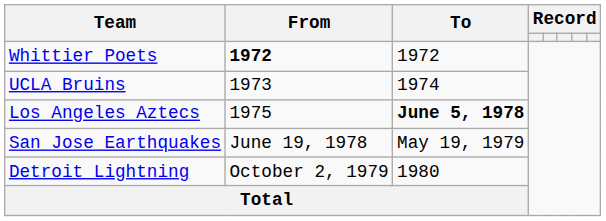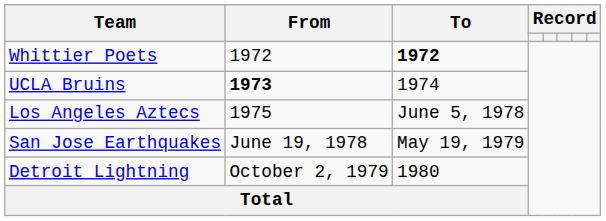(251, 56) bold -> (251, 56) normal
(418, 56) normal -> (418, 56) bold
(251, 85) normal -> (251, 85) bold
(461, 114) bold -> (461, 114) normal
